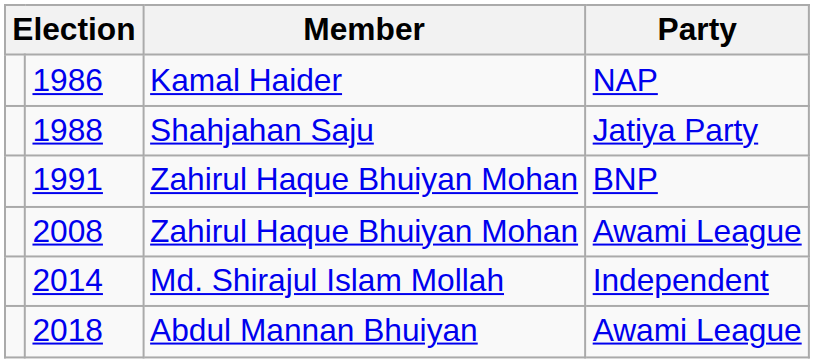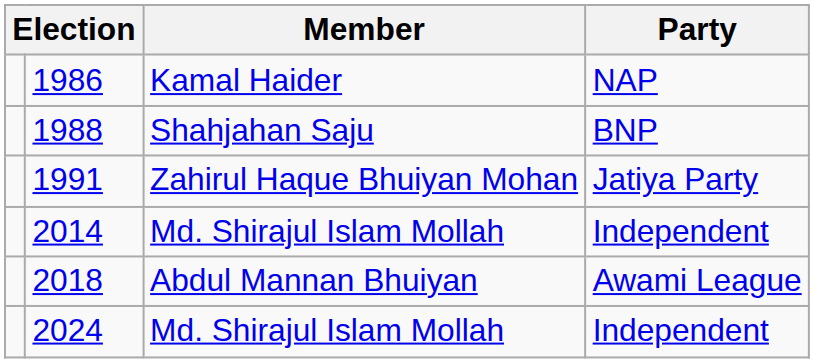(675, 130) Jatiya Party -> (625, 130) BNP
(625, 180) BNP -> (675, 180) Jatiya Party
- row: (68, 230)
+ row: (68, 331)
